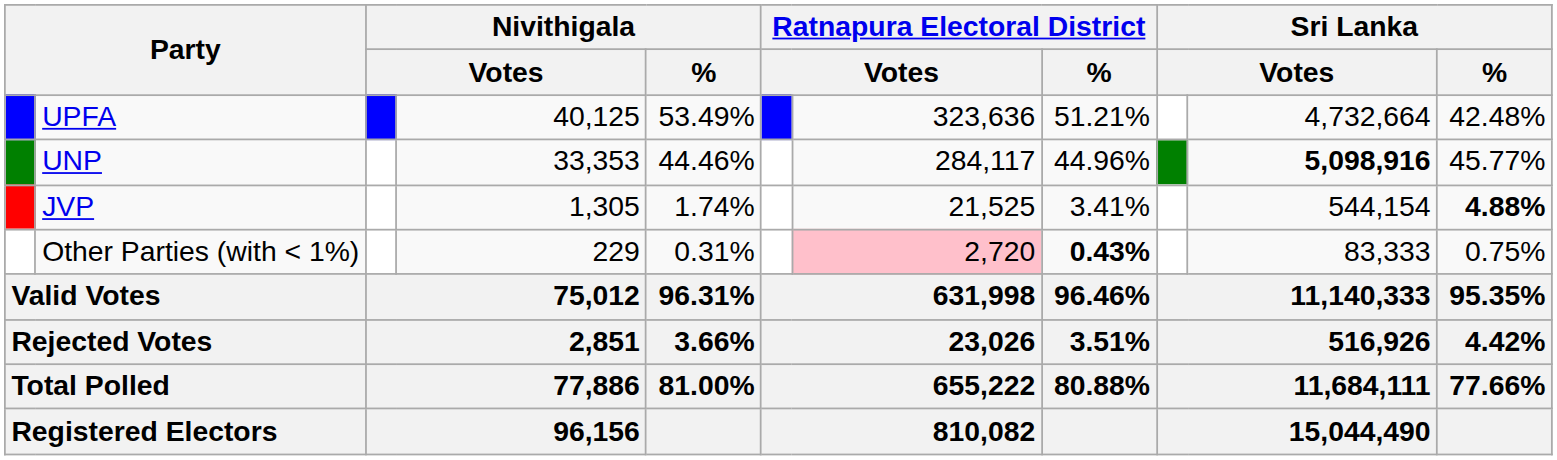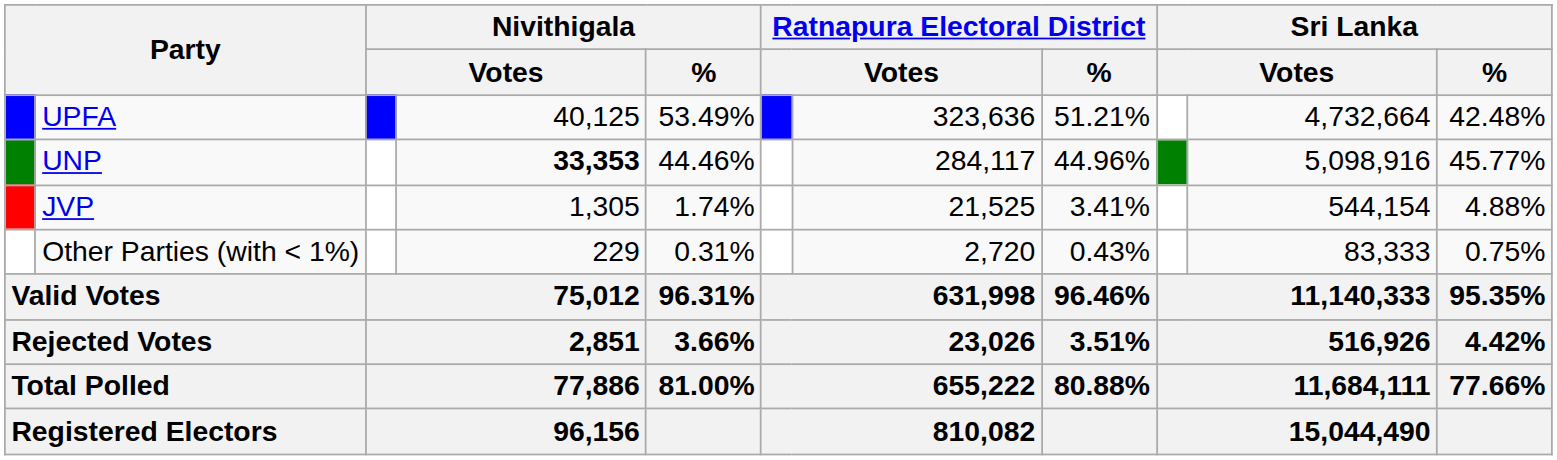(596, 161) normal -> (596, 161) bold
(1368, 161) bold -> (1368, 161) normal
(1505, 206) bold -> (1505, 206) normal
(1000, 251) pink background -> (1000, 251) no background
(1110, 251) bold -> (1110, 251) normal
